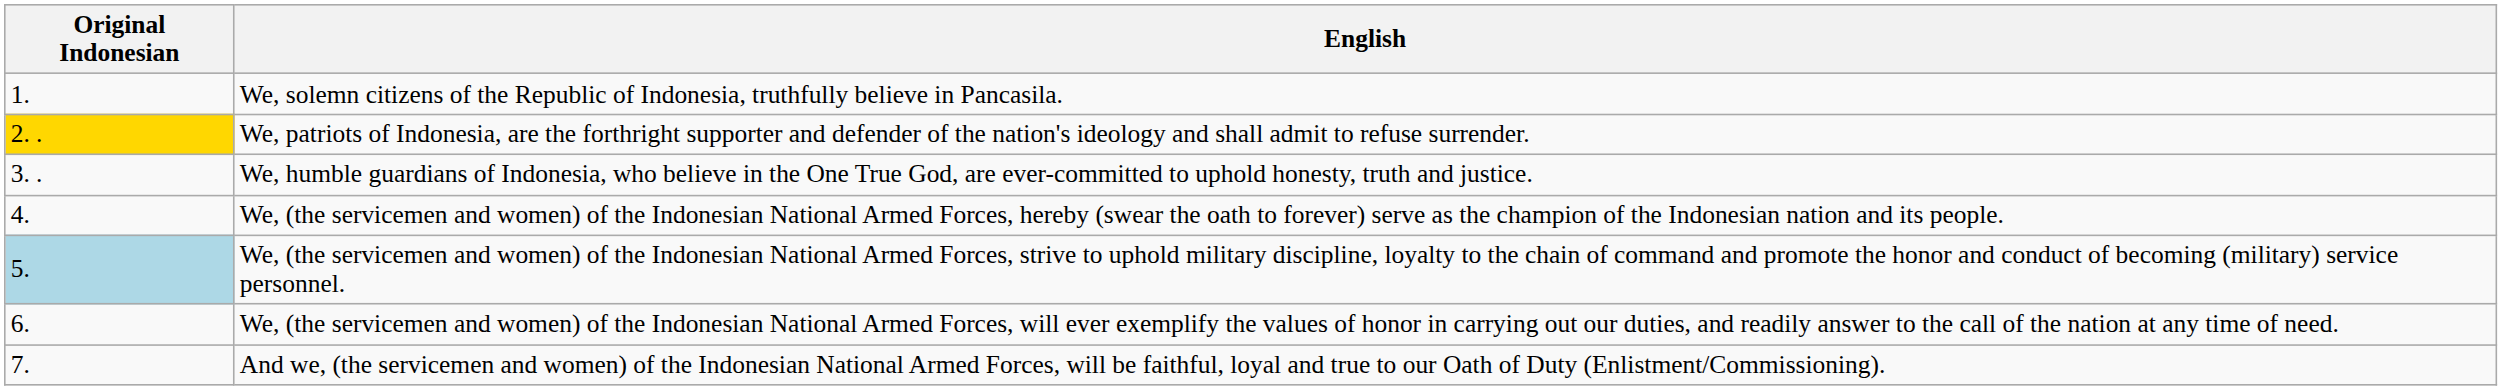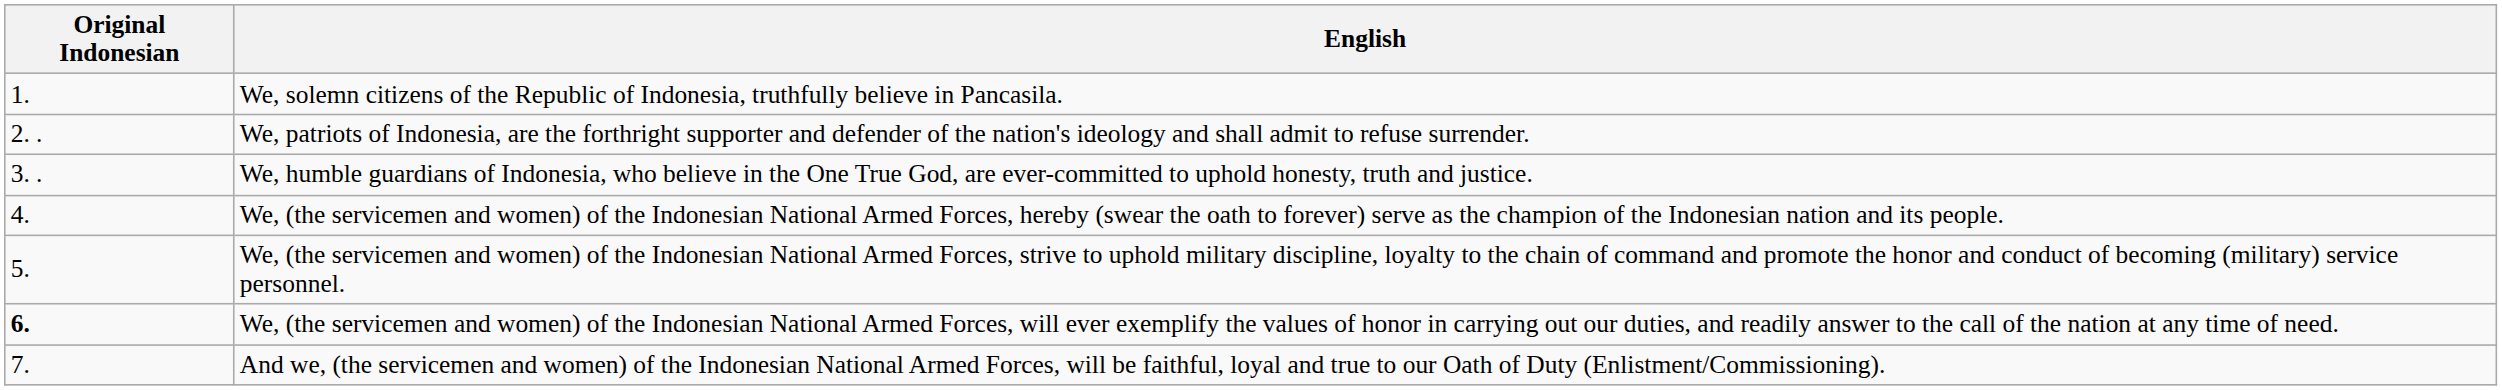(27, 133) gold background -> (27, 133) no background
(20, 269) lightblue background -> (20, 269) no background
(20, 323) normal -> (20, 323) bold
